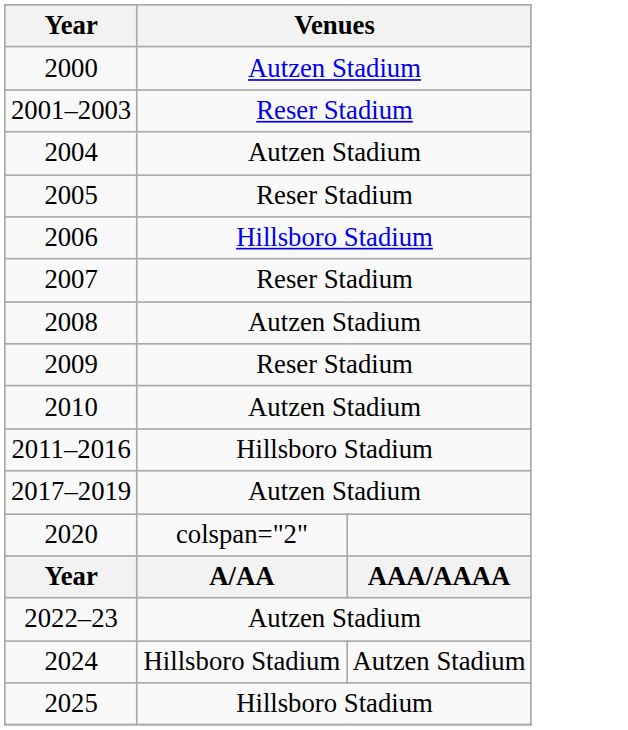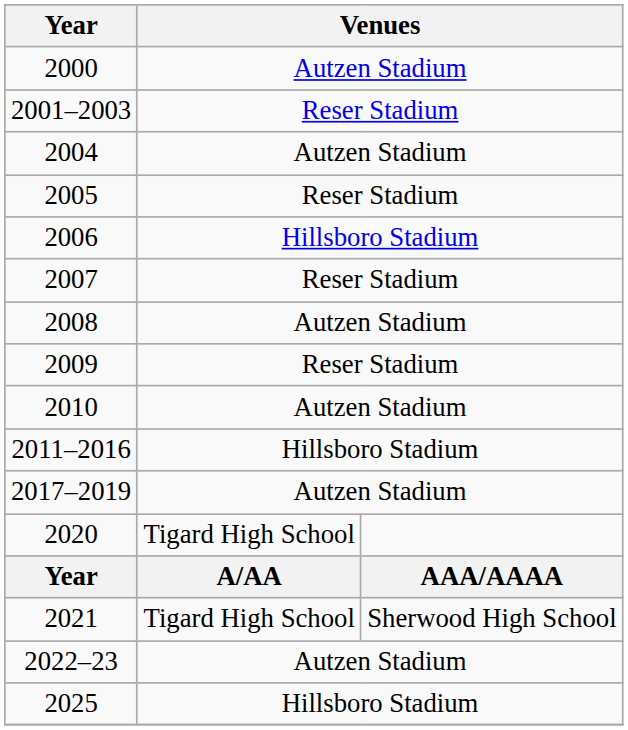(242, 534) colspan="2" -> (249, 534) Tigard High School
+ row: (71, 618)
- row: (71, 661)
